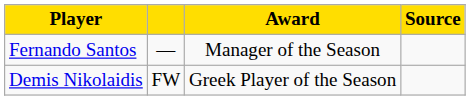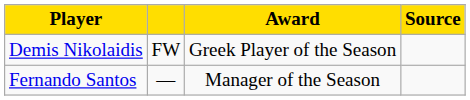rows swapped: (76, 79) <-> (73, 49)
